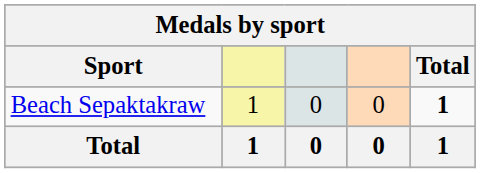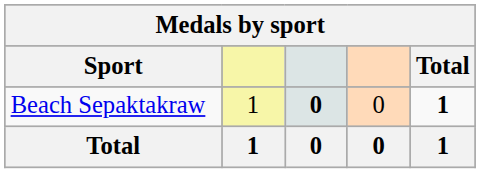(316, 106) normal -> (316, 106) bold
